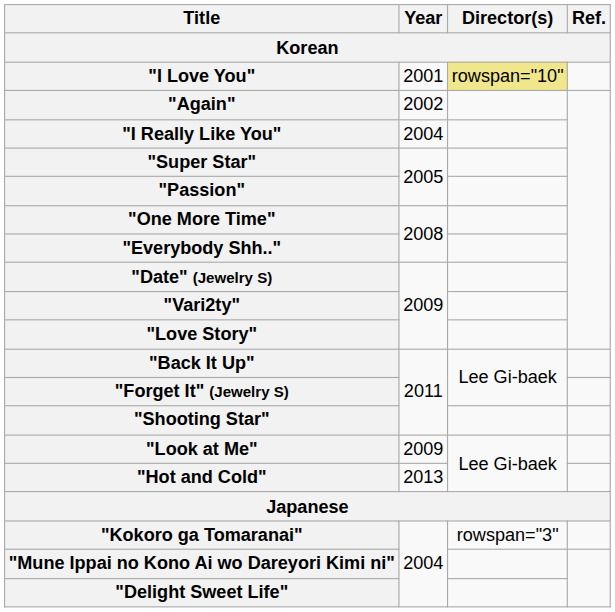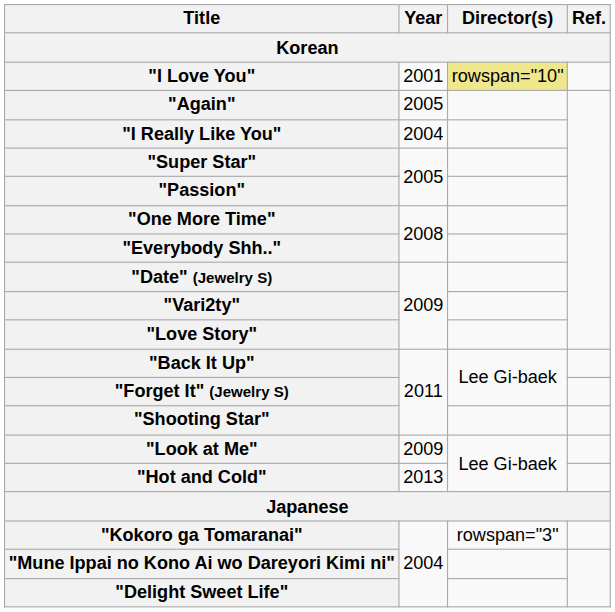(423, 104) 2002 -> (423, 104) 2005
